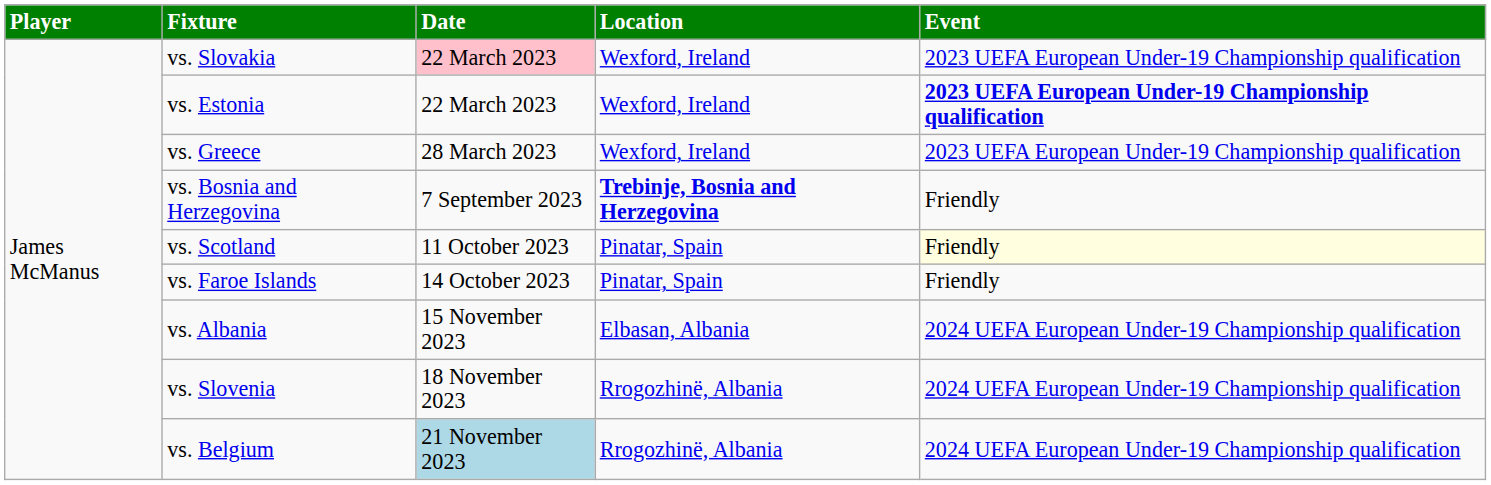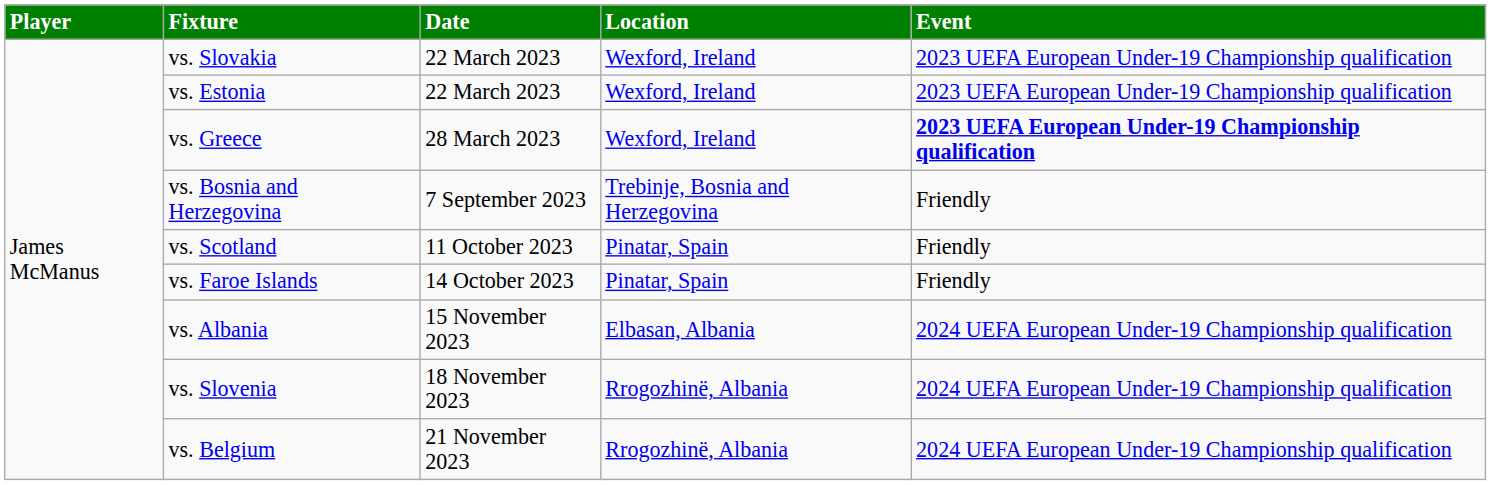(489, 57) pink background -> (493, 57) no background
(1147, 104) bold -> (1184, 92) normal
(1193, 151) normal -> (1138, 139) bold
(698, 199) bold -> (697, 199) normal
(962, 246) lightyellow background -> (953, 246) no background
(482, 448) lightblue background -> (486, 448) no background
